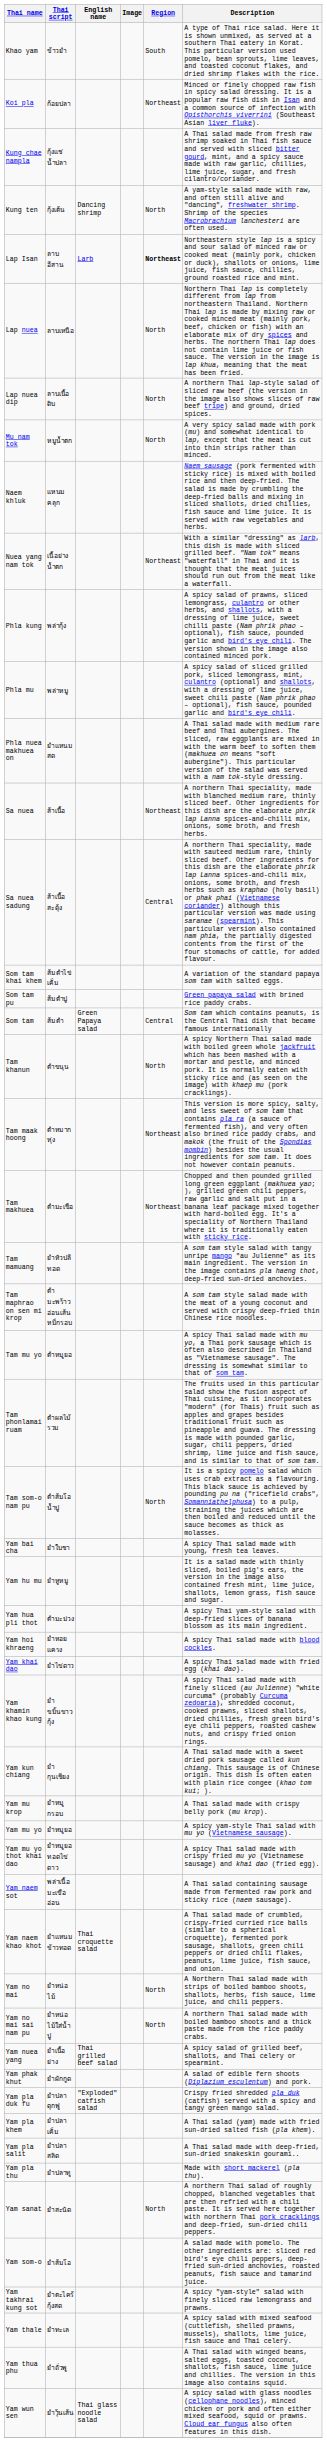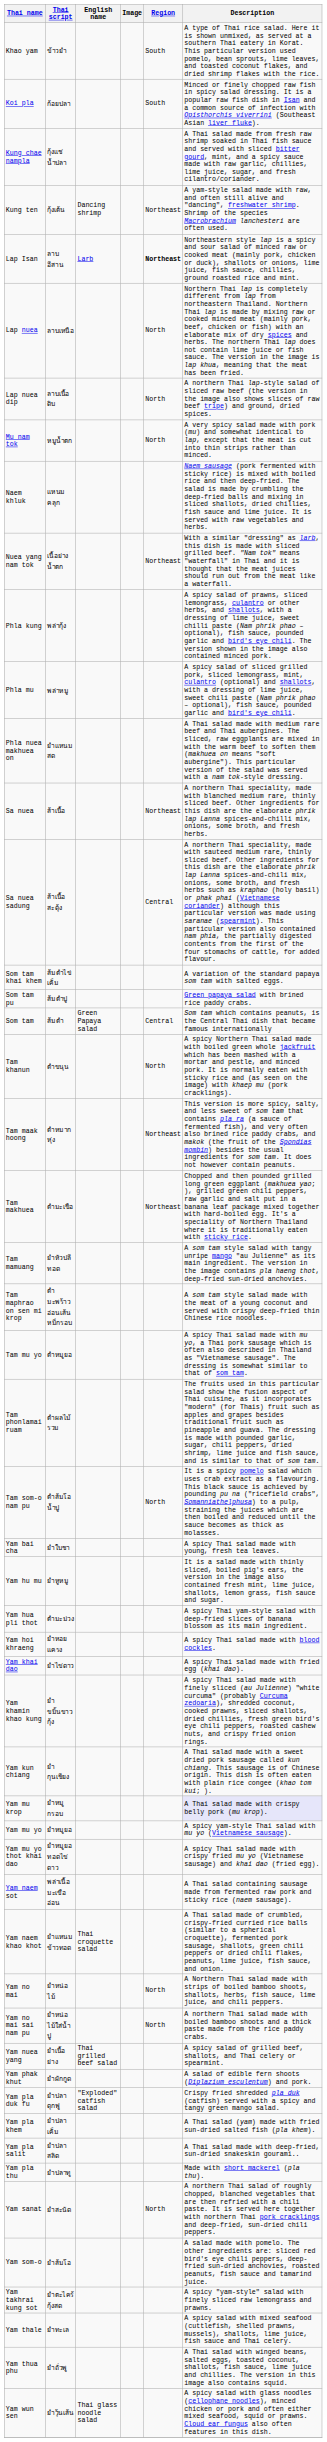(163, 104) Northeast -> (155, 104) South
(155, 210) North -> (163, 210) Northeast
(242, 1808) no background -> (242, 1808) lavender background
